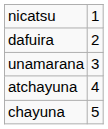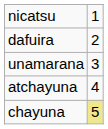(95, 111) no background -> (95, 111) khaki background
